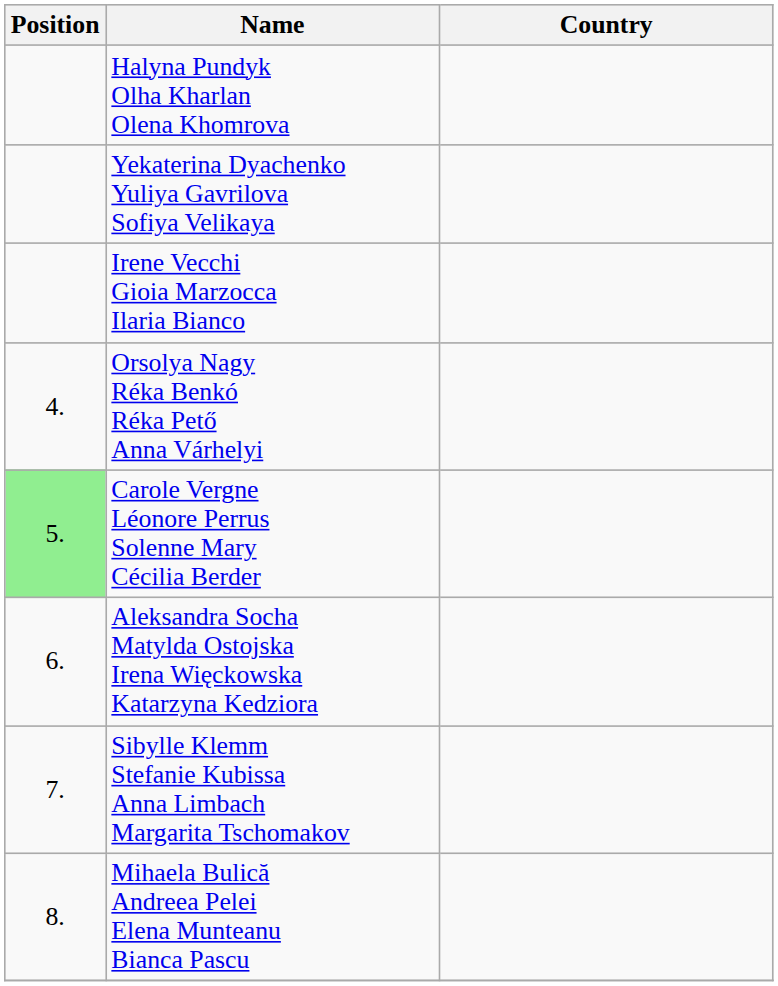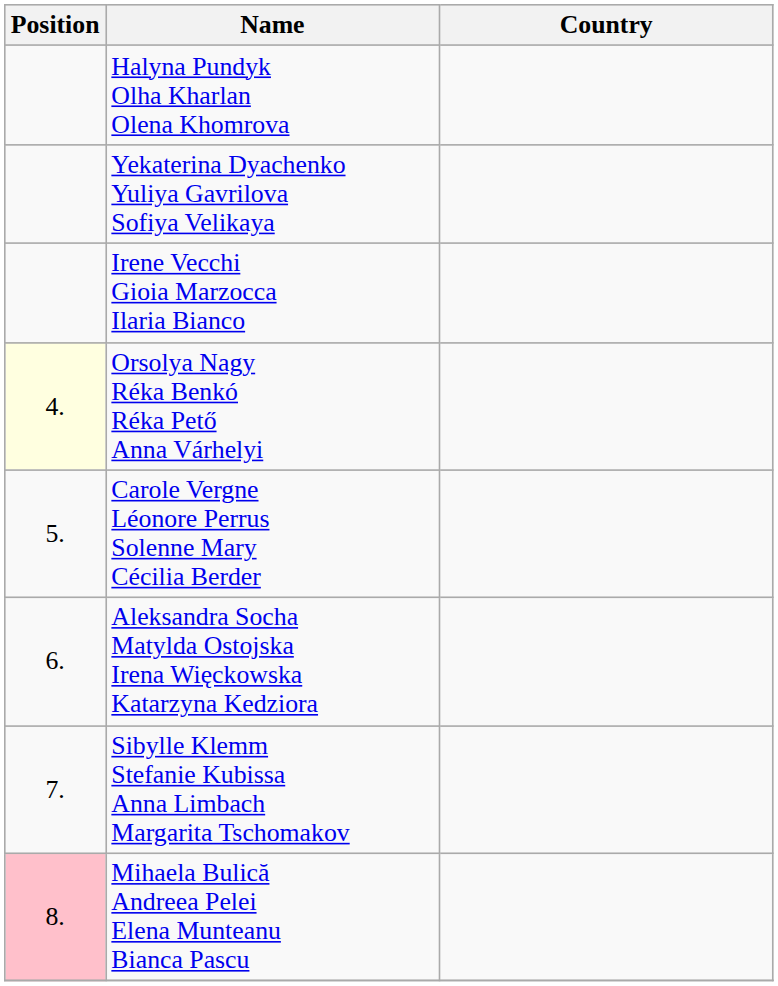(55, 405) no background -> (55, 405) lightyellow background
(55, 533) lightgreen background -> (55, 533) no background
(55, 916) no background -> (55, 916) pink background
